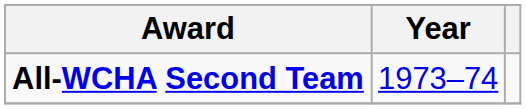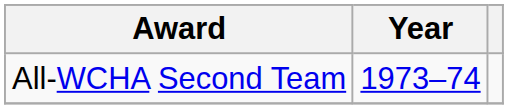(188, 77) bold -> (179, 77) normal
